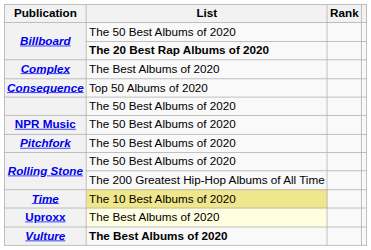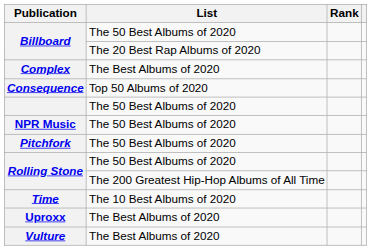(179, 50) bold -> (175, 50) normal
(162, 198) khaki background -> (162, 198) no background
(154, 217) lightyellow background -> (154, 217) no background
(158, 236) bold -> (154, 236) normal
